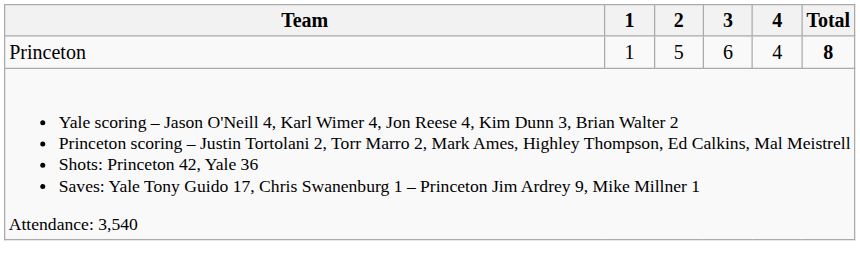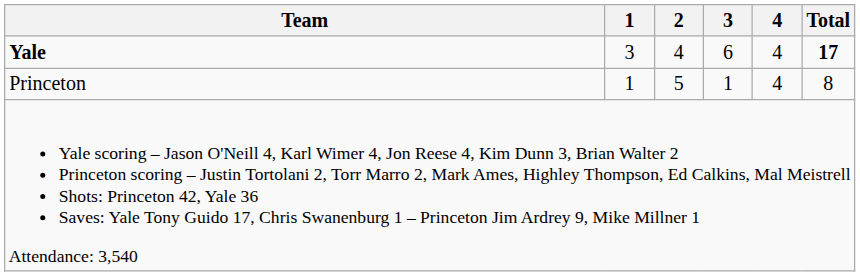+ row: (28, 52)
(728, 52) 6 -> (728, 83) 1
(828, 52) bold -> (828, 83) normal
